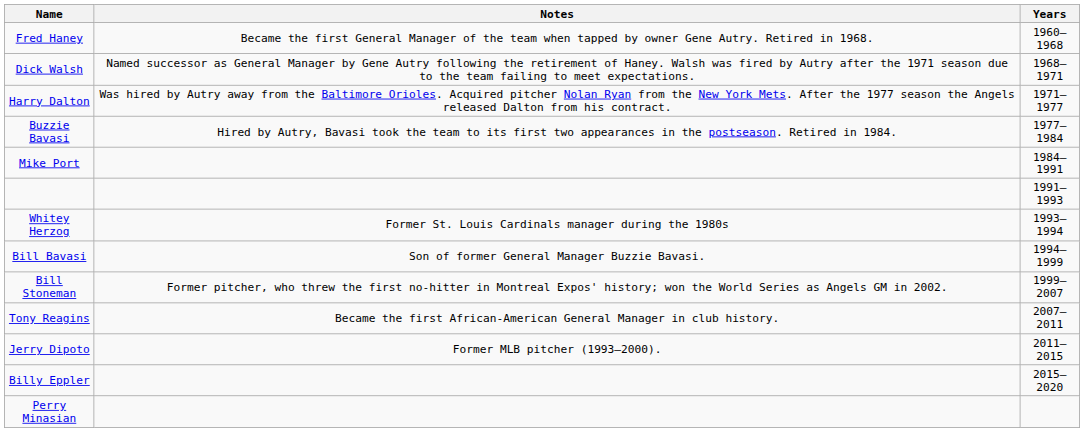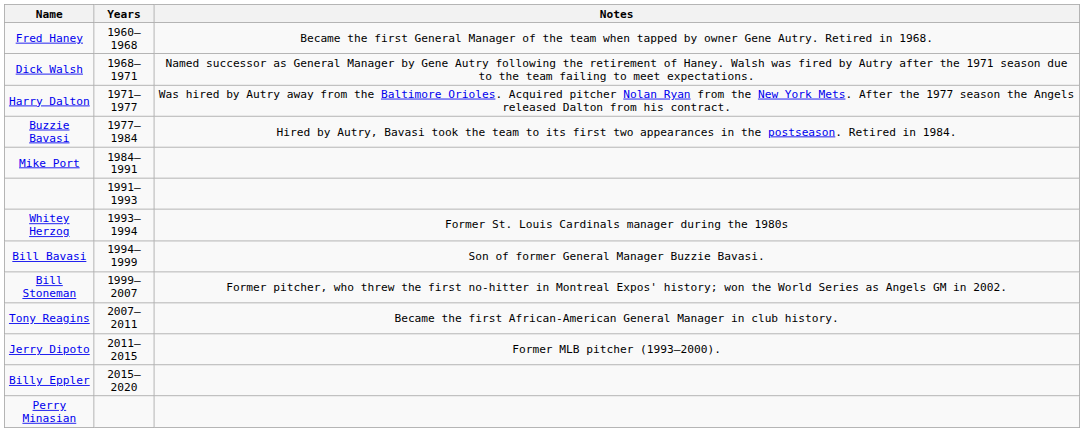columns swapped: (1050, 14) <-> (557, 14)
